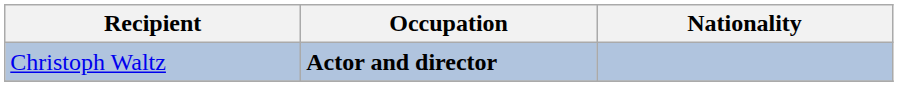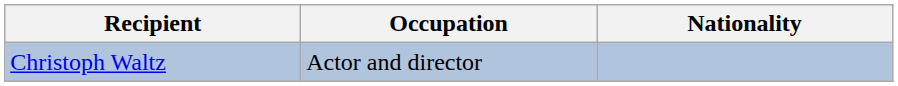(402, 61) bold -> (394, 61) normal
